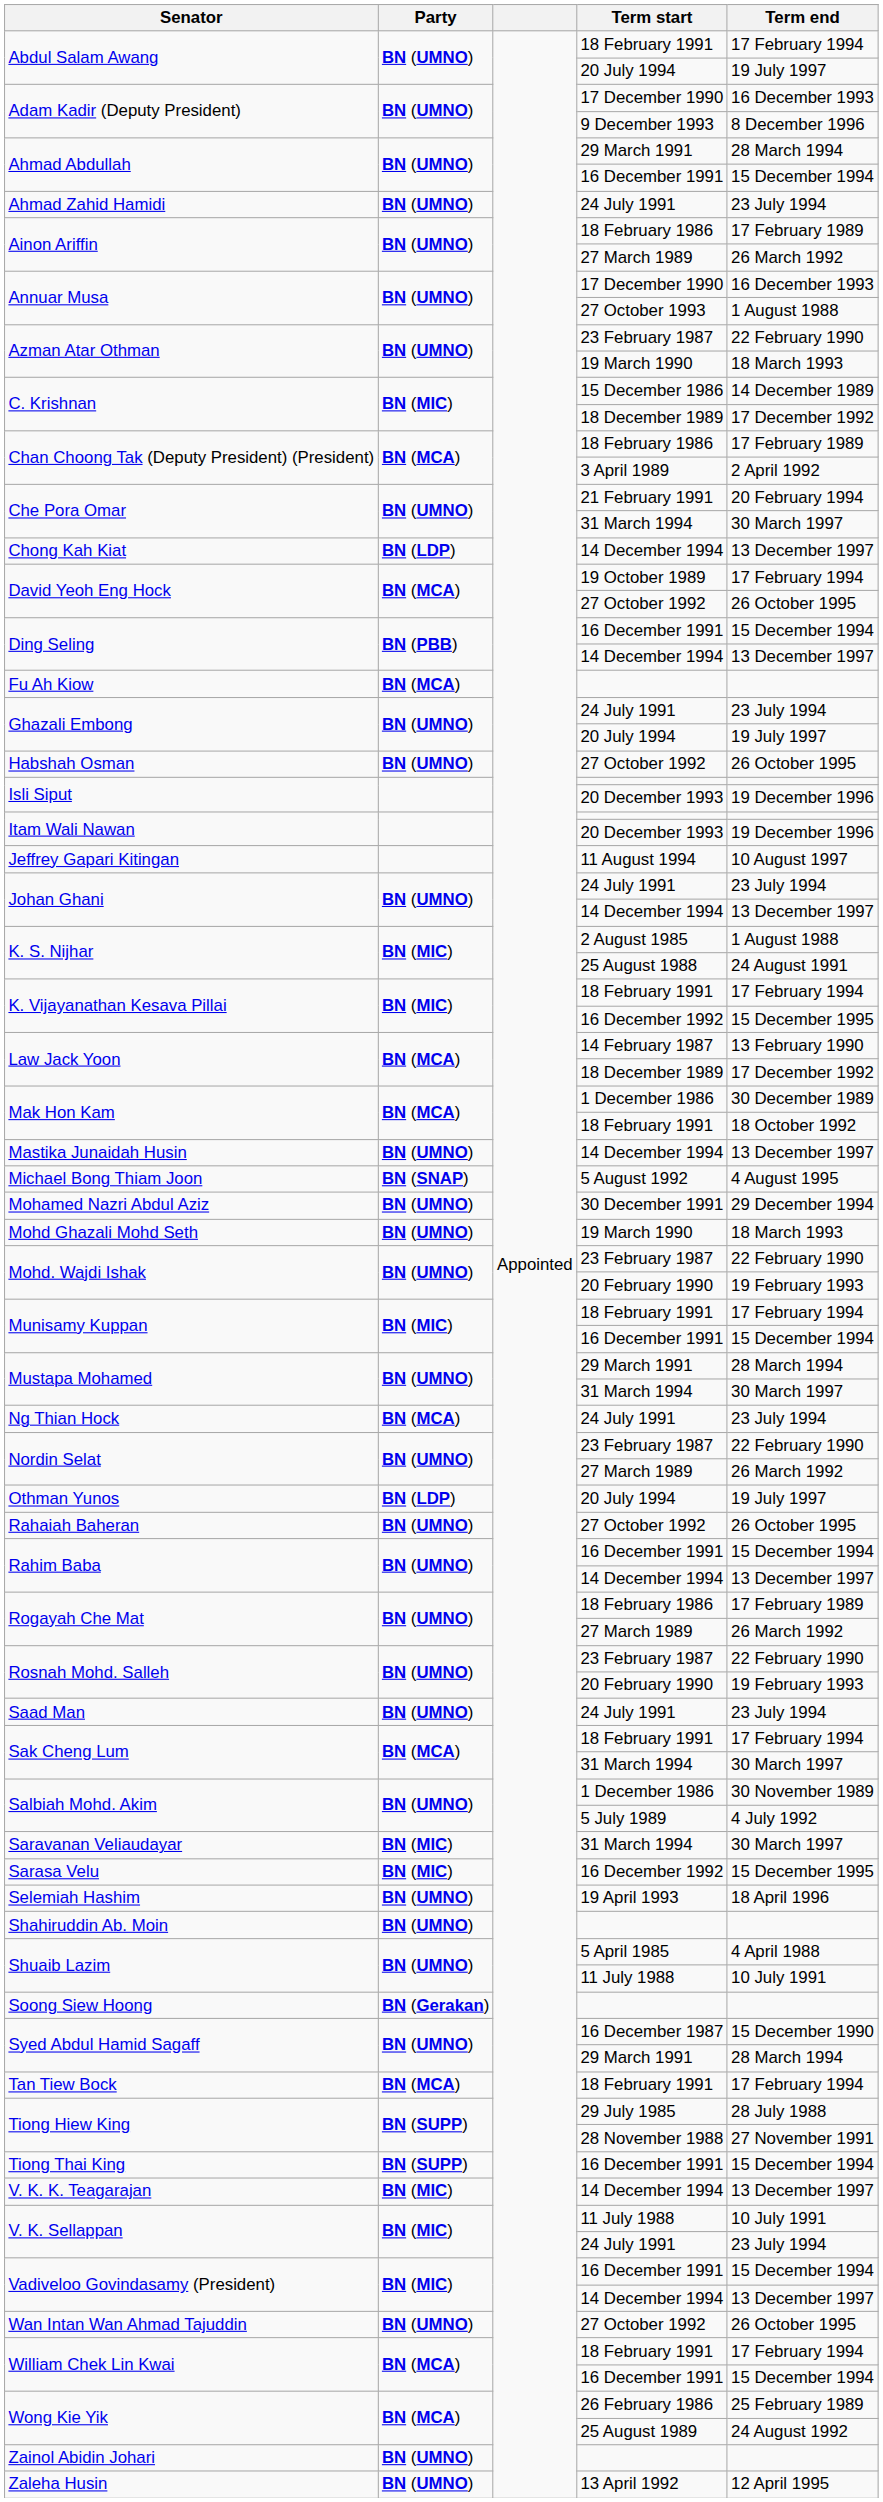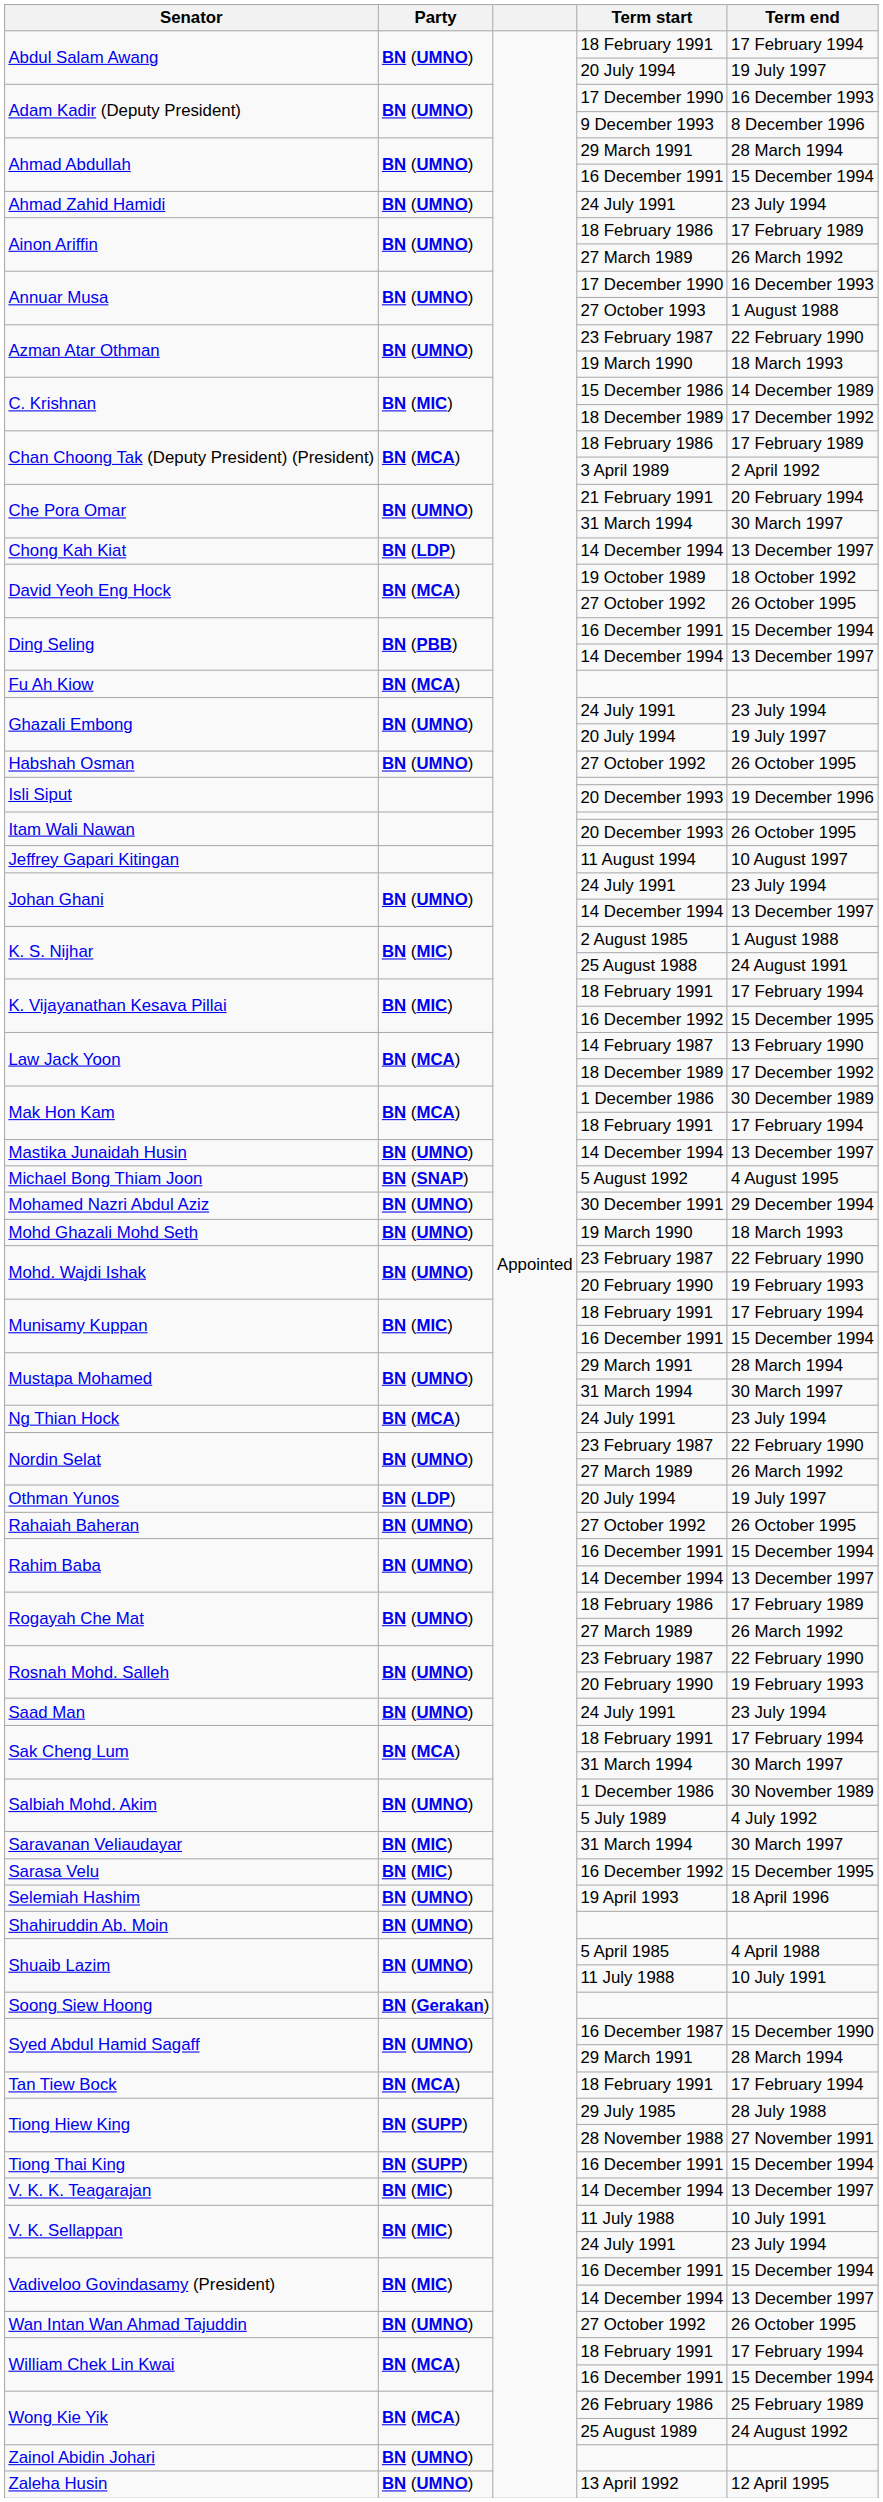(797, 577) 17 February 1994 -> (794, 577) 18 October 1992
(803, 832) 19 December 1996 -> (794, 832) 26 October 1995
(794, 1125) 18 October 1992 -> (797, 1125) 17 February 1994
